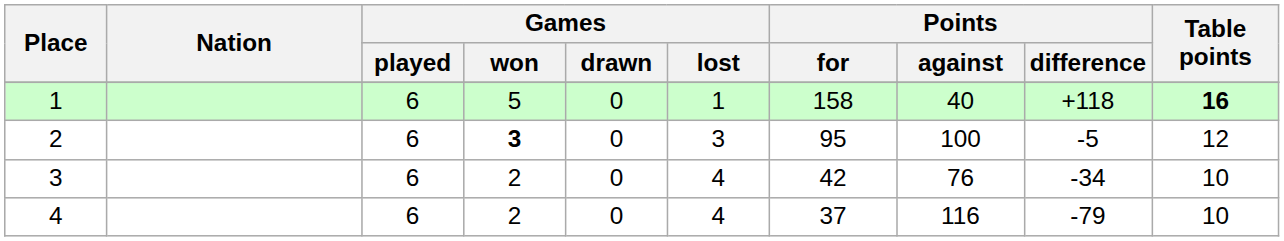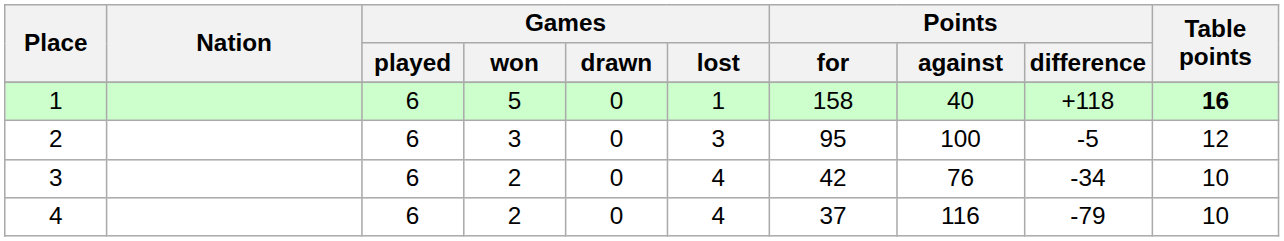(514, 139) bold -> (514, 139) normal
